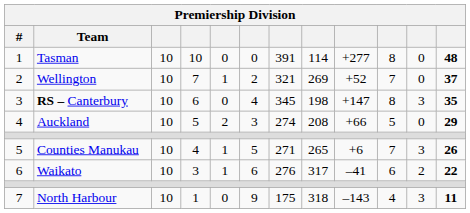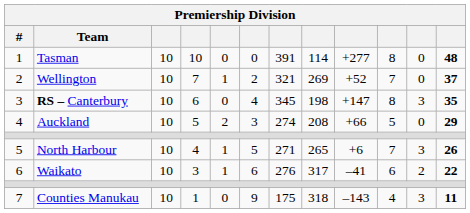(88, 149) Counties Manukau -> (77, 149) North Harbour
(77, 198) North Harbour -> (88, 198) Counties Manukau
